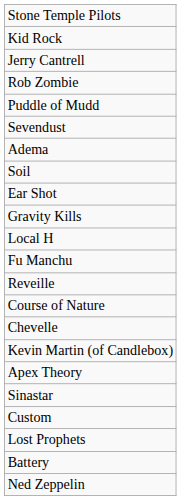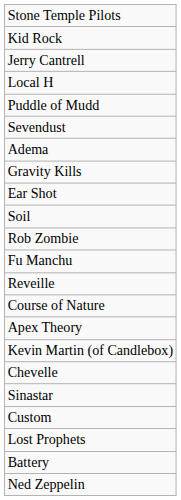(43, 82) Rob Zombie -> (31, 82) Local H
(19, 171) Soil -> (45, 171) Gravity Kills
(45, 216) Gravity Kills -> (19, 216) Soil
(31, 238) Local H -> (43, 238) Rob Zombie
(33, 328) Chevelle -> (45, 328) Apex Theory
(45, 372) Apex Theory -> (33, 372) Chevelle
